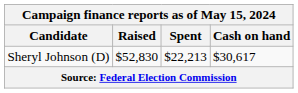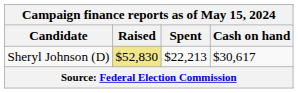(137, 56) no background -> (137, 56) khaki background
